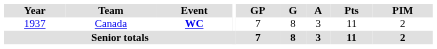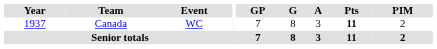(194, 24) bold -> (194, 24) normal
(352, 24) normal -> (352, 24) bold
